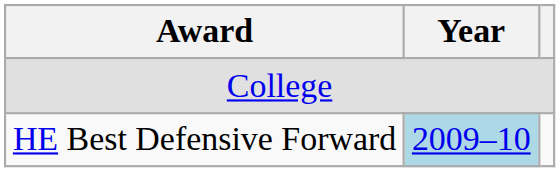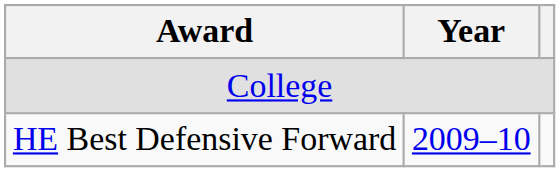(471, 138) lightblue background -> (471, 138) no background
